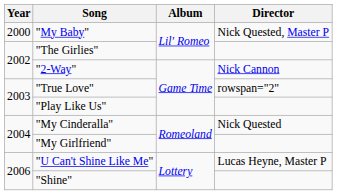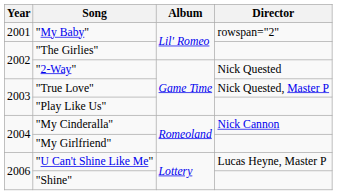(19, 32) 2000 -> (19, 32) 2001
(273, 32) Nick Quested, Master P -> (248, 32) rowspan="2"
(248, 69) Nick Cannon -> (249, 69) Nick Quested
(248, 87) rowspan="2" -> (273, 87) Nick Quested, Master P
(249, 124) Nick Quested -> (248, 124) Nick Cannon
